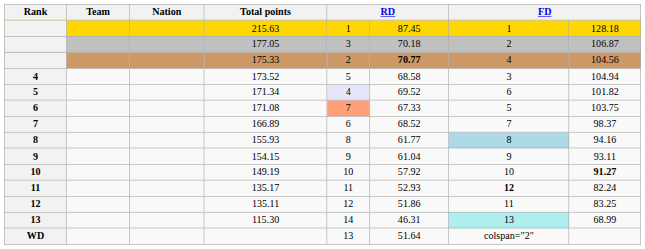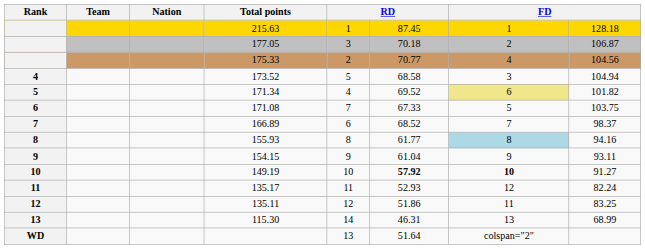(409, 60) bold -> (409, 60) normal
(348, 92) lavender background -> (348, 92) no background
(509, 92) no background -> (509, 92) khaki background
(348, 108) lightsalmon background -> (348, 108) no background
(409, 172) normal -> (409, 172) bold
(509, 172) normal -> (509, 172) bold
(605, 172) bold -> (605, 172) normal
(509, 188) bold -> (509, 188) normal
(509, 220) paleturquoise background -> (509, 220) no background
